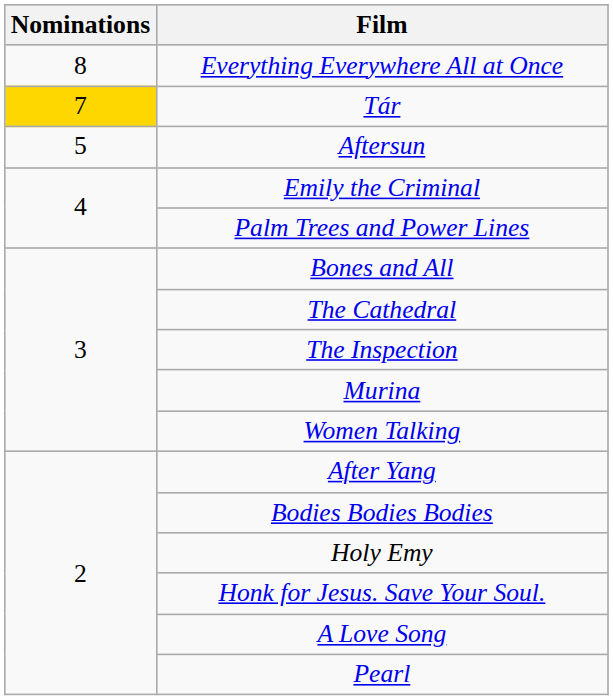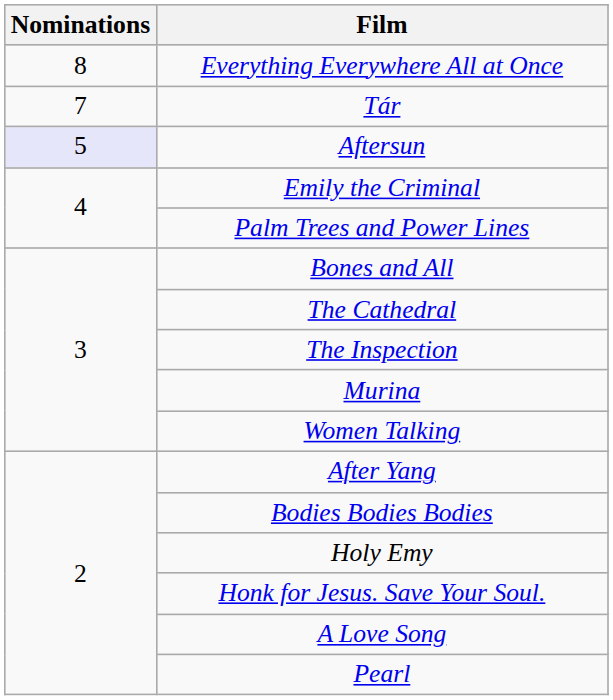(80, 106) gold background -> (80, 106) no background
(80, 146) no background -> (80, 146) lavender background
